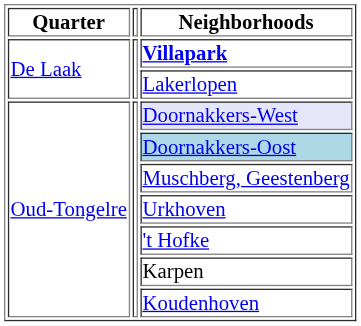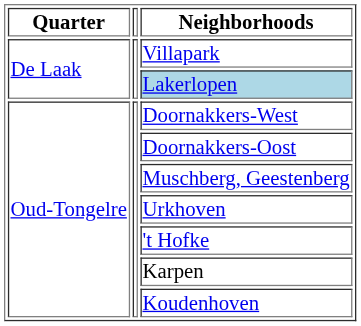(185, 53) bold -> (181, 53) normal
(190, 84) no background -> (190, 84) lightblue background
(220, 115) lavender background -> (220, 115) no background
(219, 146) lightblue background -> (219, 146) no background
